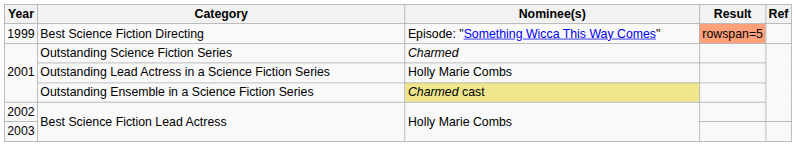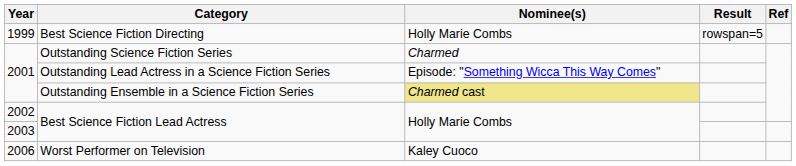(534, 33) Episode: "Something Wicca This Way Comes" -> (460, 33) Holly Marie Combs
(733, 33) lightsalmon background -> (733, 33) no background
(460, 72) Holly Marie Combs -> (534, 72) Episode: "Something Wicca This Way Comes"
+ row: (21, 151)
